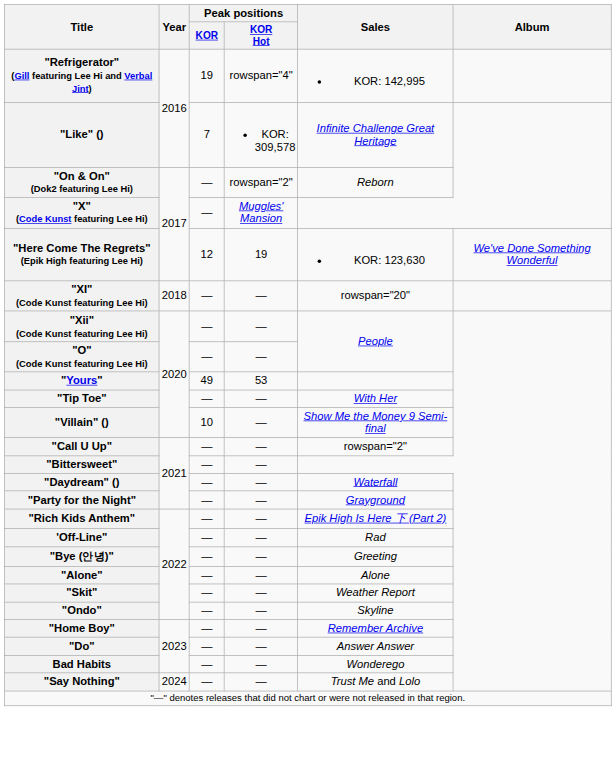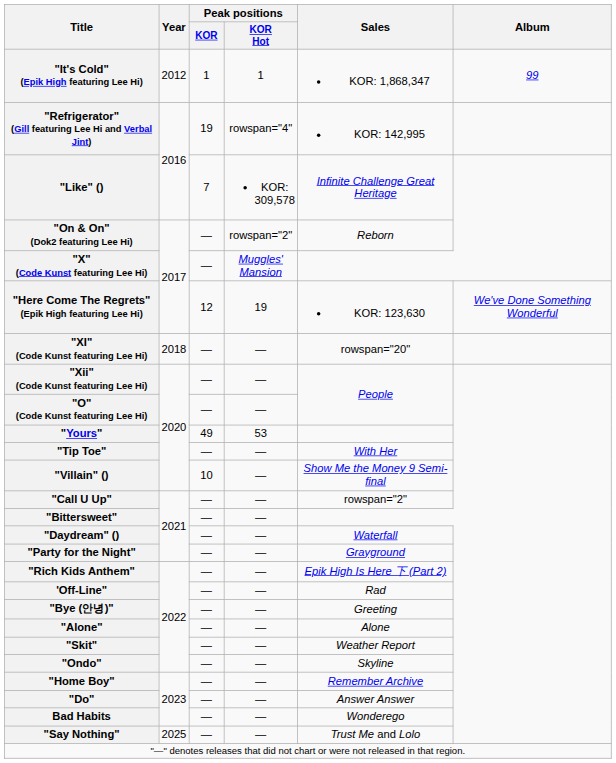+ row: (82, 75)
(174, 681) 2024 -> (174, 734) 2025
